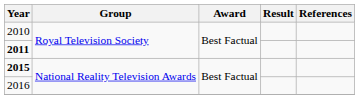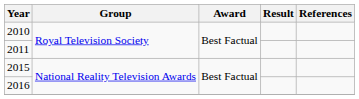(18, 49) bold -> (18, 49) normal
(18, 67) bold -> (18, 67) normal
